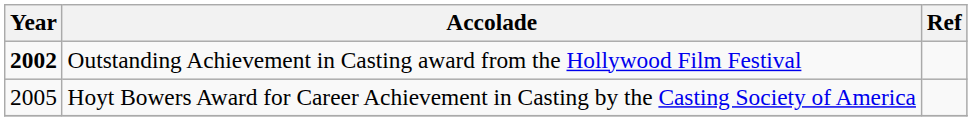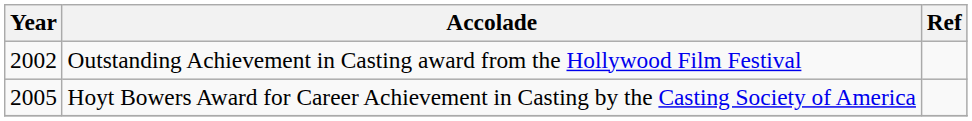(33, 60) bold -> (33, 60) normal
